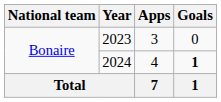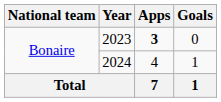(154, 39) normal -> (154, 39) bold
(195, 62) bold -> (195, 62) normal
